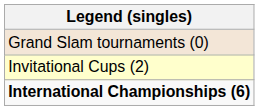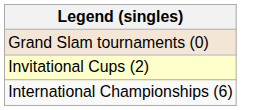(129, 92) bold -> (120, 92) normal
